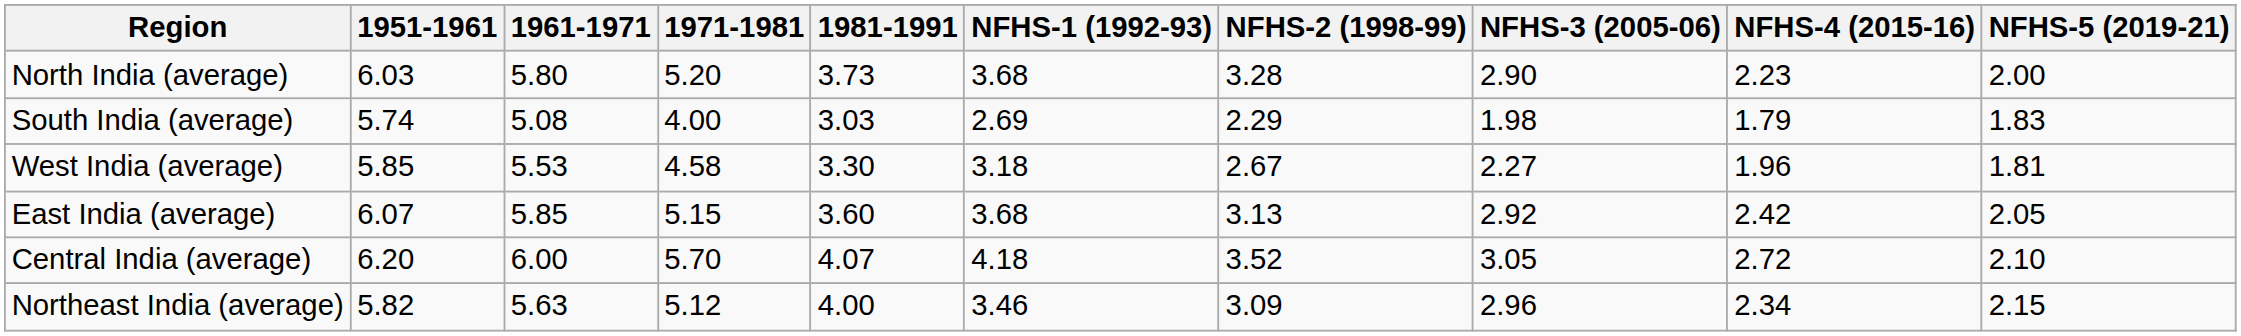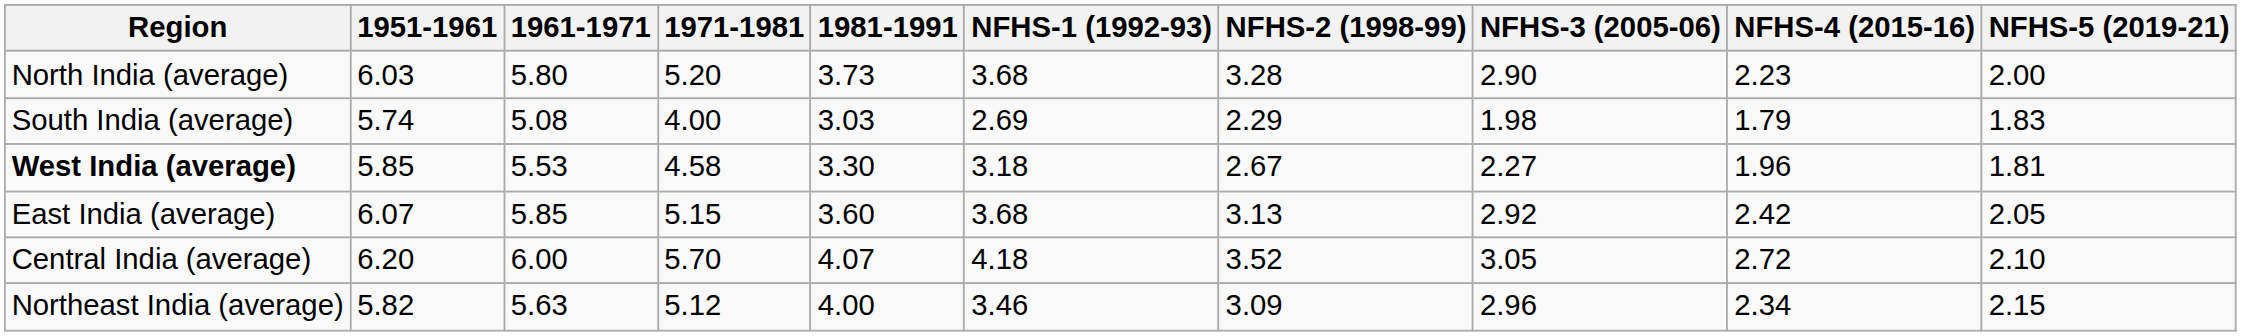(147, 167) normal -> (154, 167) bold
